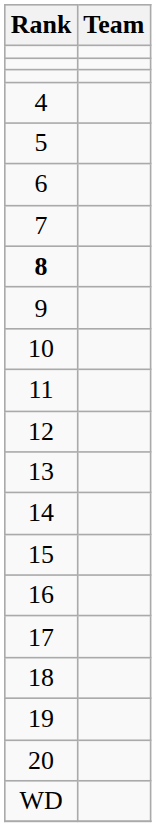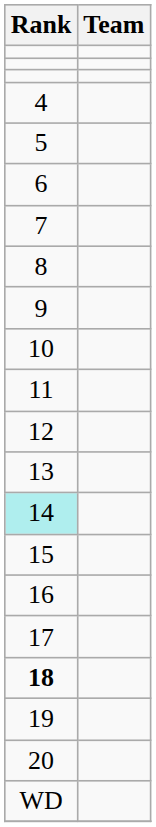(41, 266) bold -> (41, 266) normal
(41, 513) no background -> (41, 513) paleturquoise background
(41, 677) normal -> (41, 677) bold
